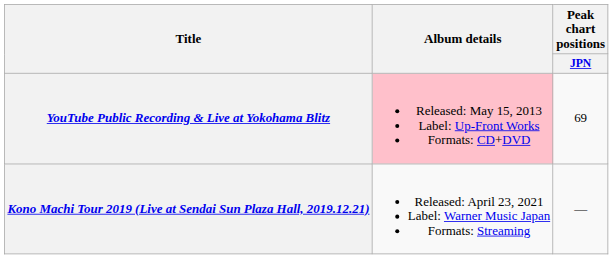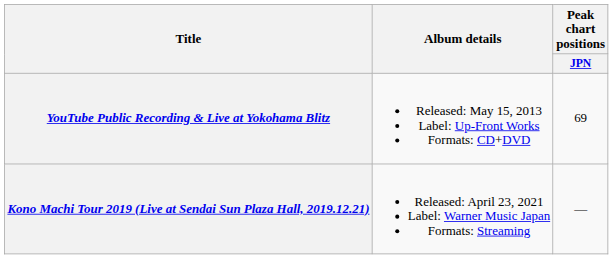(463, 126) pink background -> (463, 126) no background
